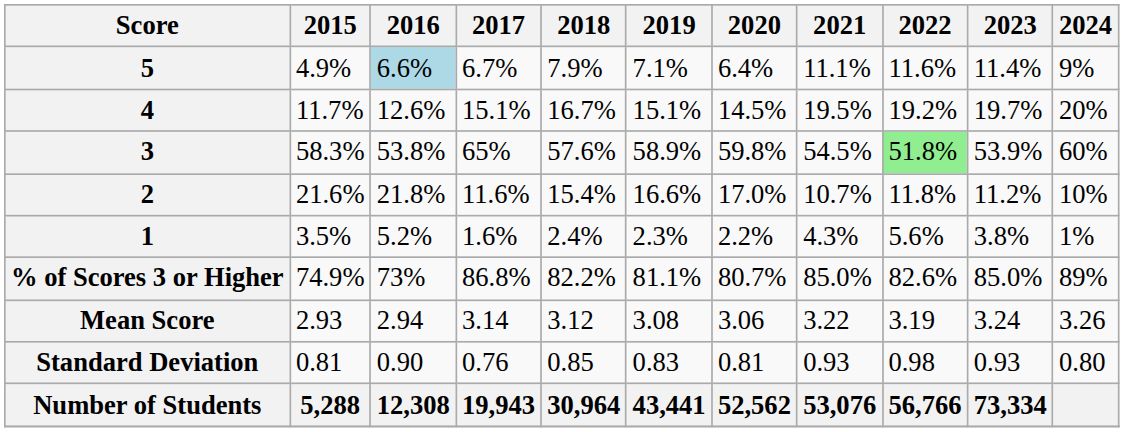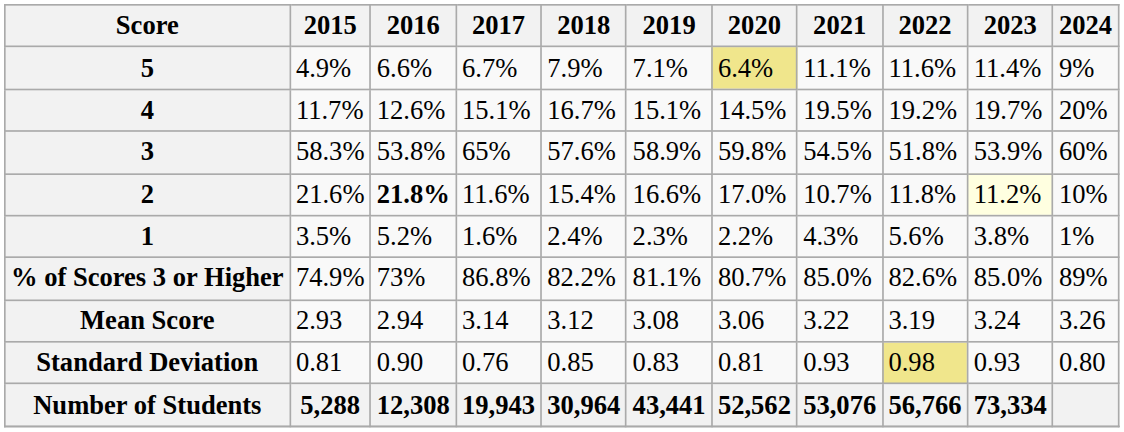(404, 67) lightblue background -> (404, 67) no background
(746, 67) no background -> (746, 67) khaki background
(923, 151) lightgreen background -> (923, 151) no background
(411, 194) normal -> (413, 194) bold
(1008, 194) no background -> (1008, 194) lightyellow background
(912, 362) no background -> (912, 362) khaki background
